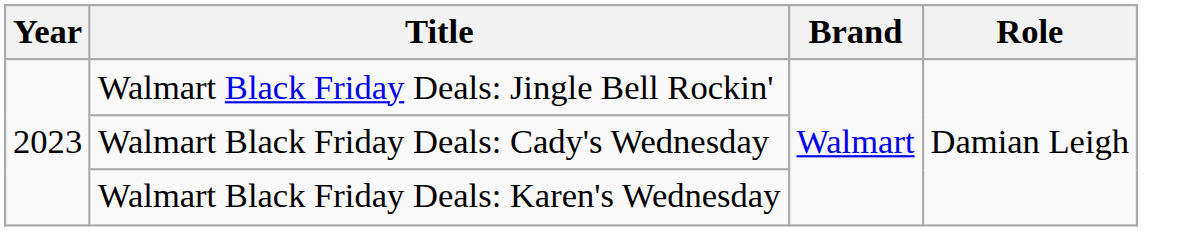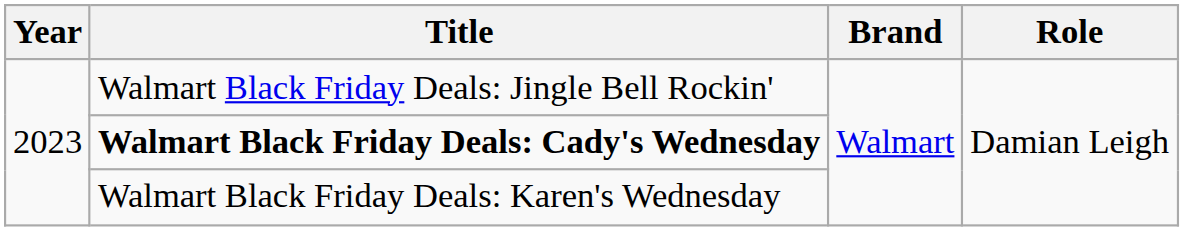(434, 141) normal -> (459, 141) bold
